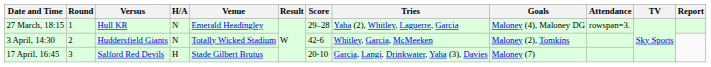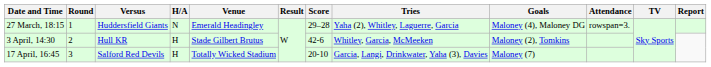(112, 25) Hull KR -> (133, 25) Huddersfield Giants
(133, 39) Huddersfield Giants -> (112, 39) Hull KR
(175, 39) N -> (175, 39) H
(234, 39) Totally Wicked Stadium -> (227, 39) Stade Gilbert Brutus
(227, 54) Stade Gilbert Brutus -> (234, 54) Totally Wicked Stadium
